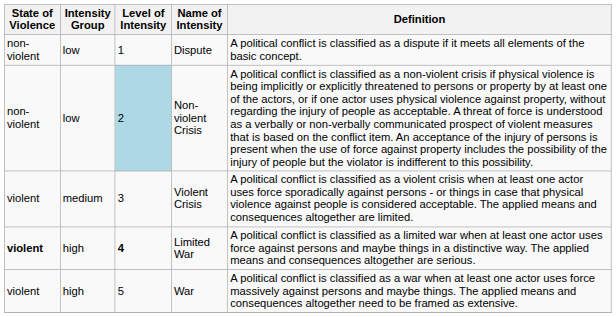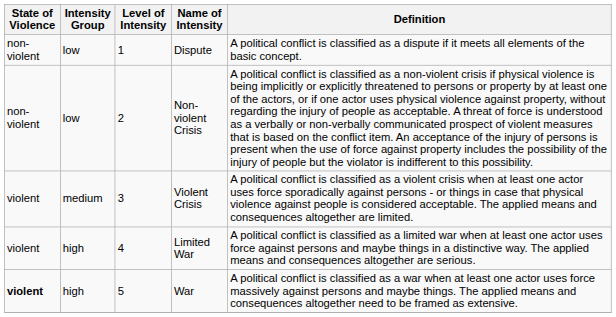(121, 118) lightblue background -> (121, 118) no background
(25, 248) bold -> (23, 248) normal
(121, 248) bold -> (121, 248) normal
(23, 291) normal -> (25, 291) bold
